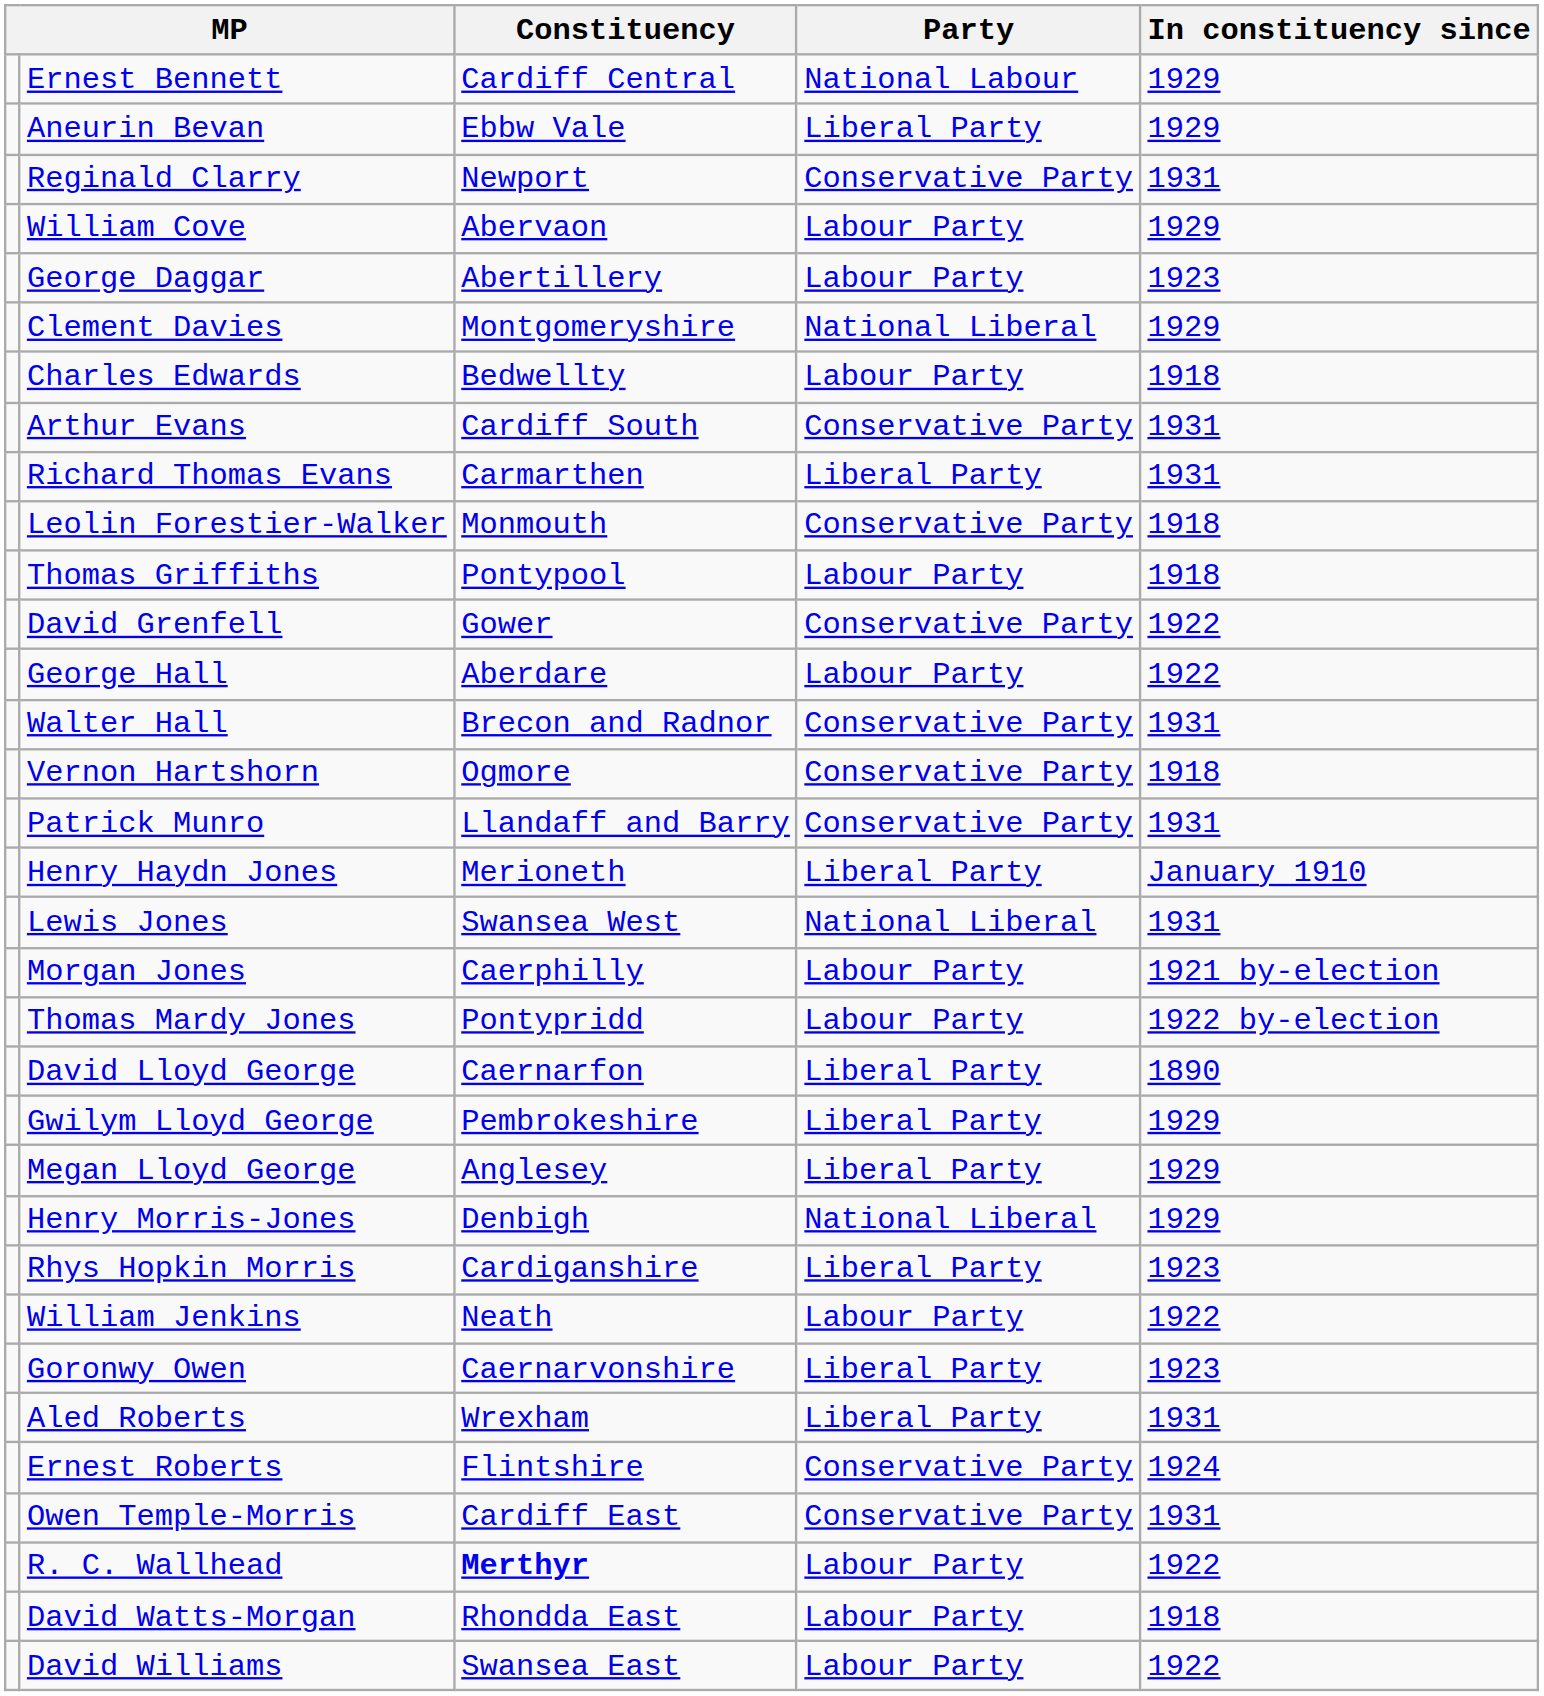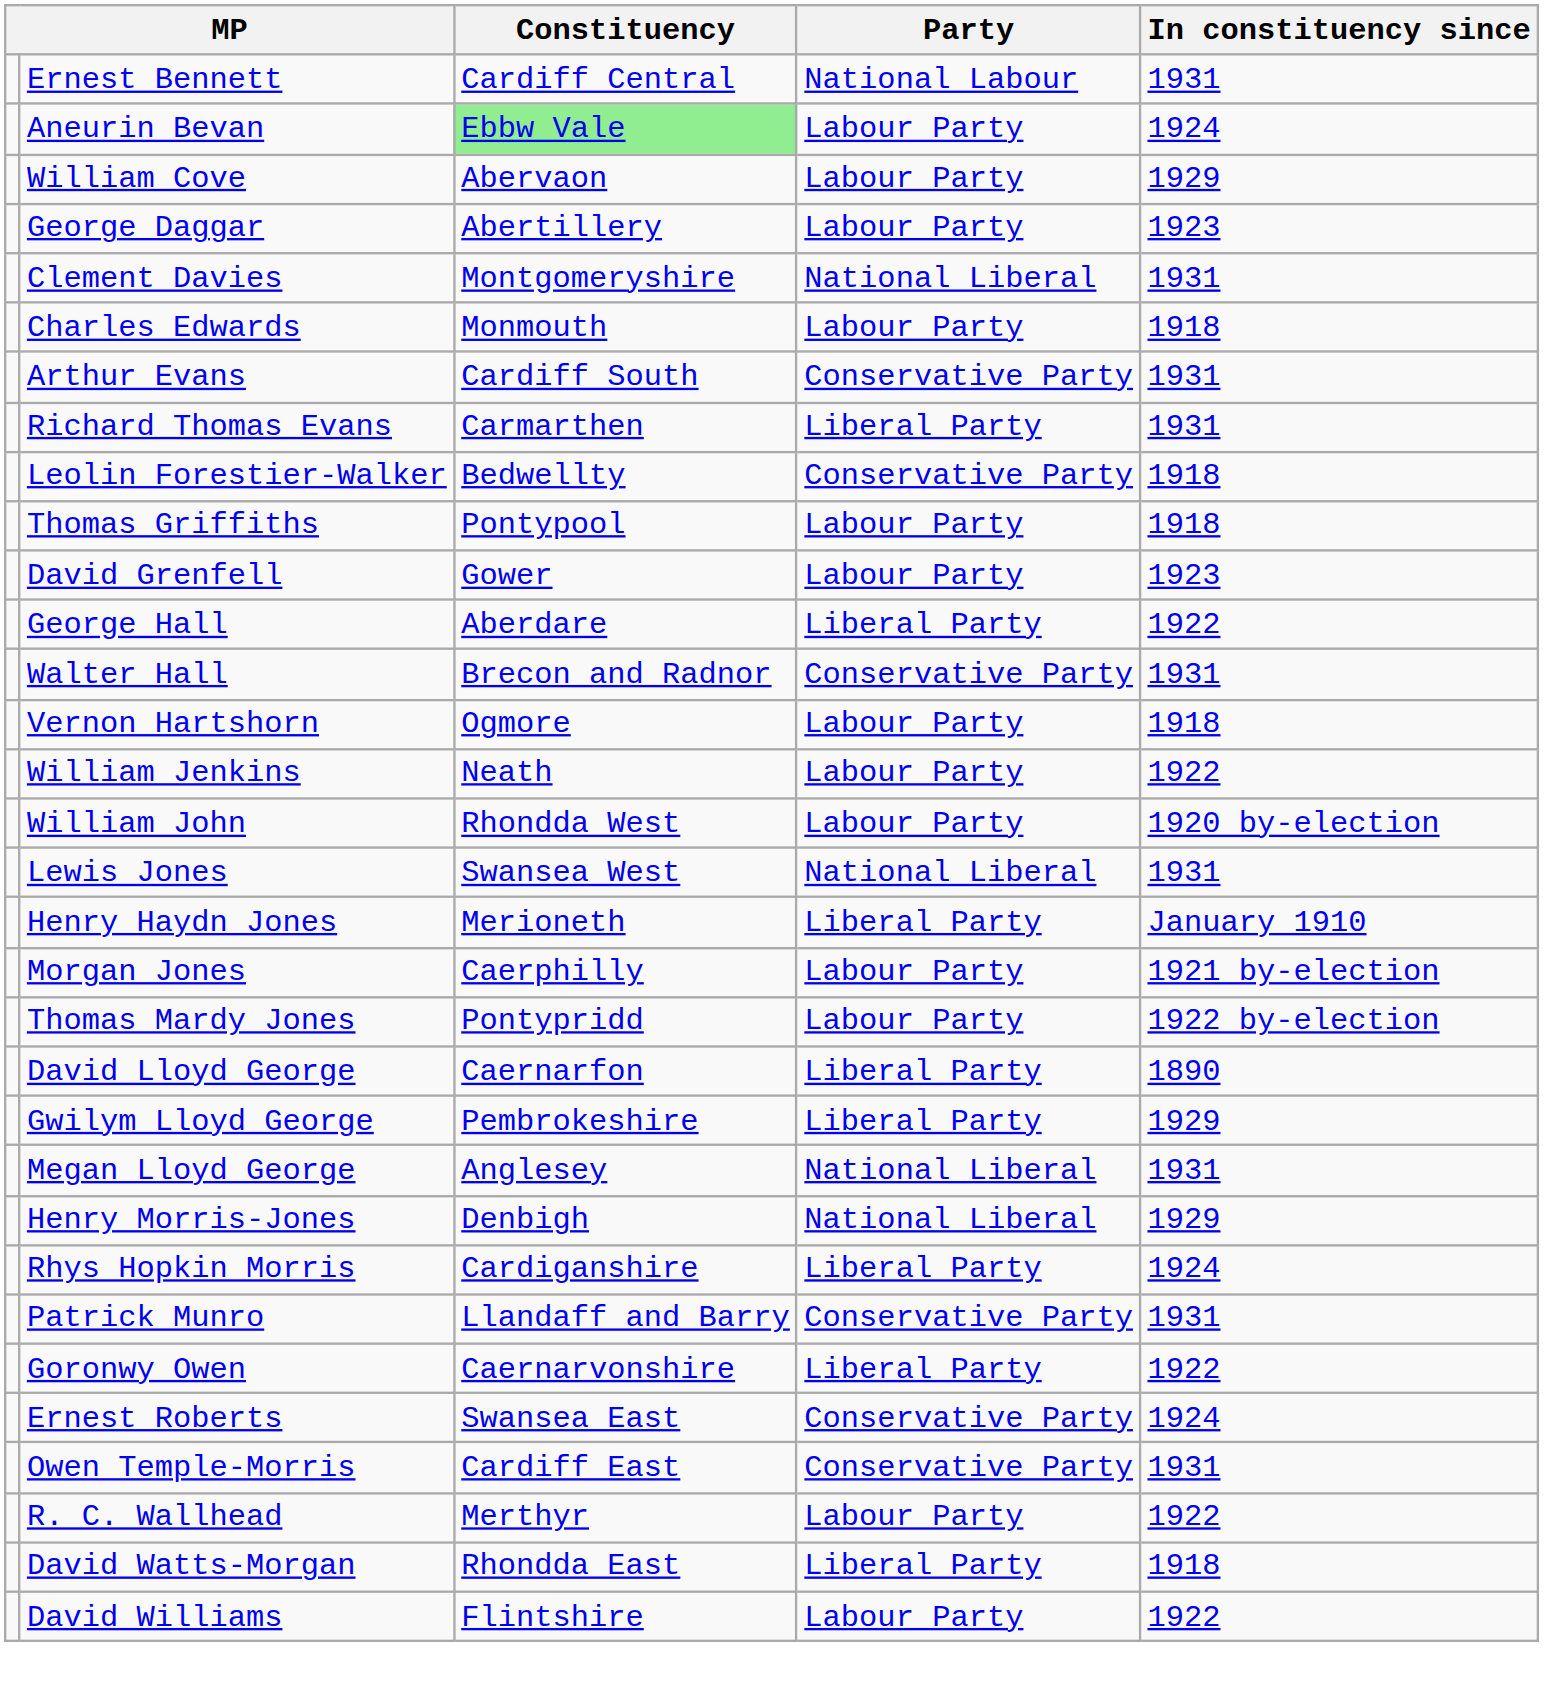(1184, 80) 1929 -> (1184, 80) 1931
(543, 129) no background -> (543, 129) lightgreen background
(923, 129) Liberal Party -> (914, 129) Labour Party
(1184, 129) 1929 -> (1184, 129) 1924
- row: (164, 179)
(1184, 327) 1929 -> (1184, 278) 1931
(543, 377) Bedwellty -> (534, 327) Monmouth
(534, 526) Monmouth -> (543, 476) Bedwellty
(969, 625) Conservative Party -> (914, 575) Labour Party
(1184, 625) 1922 -> (1184, 575) 1923
(914, 674) Labour Party -> (923, 625) Liberal Party
(969, 774) Conservative Party -> (914, 724) Labour Party
rows swapped: (164, 1319) <-> (146, 823)
+ row: (136, 823)
rows swapped: (182, 873) <-> (127, 922)
(923, 1170) Liberal Party -> (950, 1170) National Liberal
(1184, 1170) 1929 -> (1184, 1170) 1931
(1184, 1269) 1923 -> (1184, 1269) 1924
(1184, 1369) 1923 -> (1184, 1369) 1922
- row: (136, 1418)
(553, 1468) Flintshire -> (571, 1418) Swansea East
(525, 1567) bold -> (525, 1517) normal
(914, 1616) Labour Party -> (923, 1567) Liberal Party
(571, 1666) Swansea East -> (553, 1616) Flintshire
